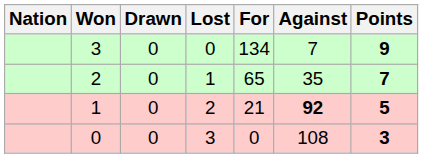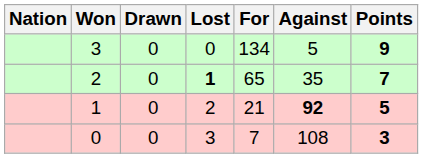(313, 49) 7 -> (313, 49) 5
(210, 78) normal -> (210, 78) bold
(254, 138) 0 -> (254, 138) 7
